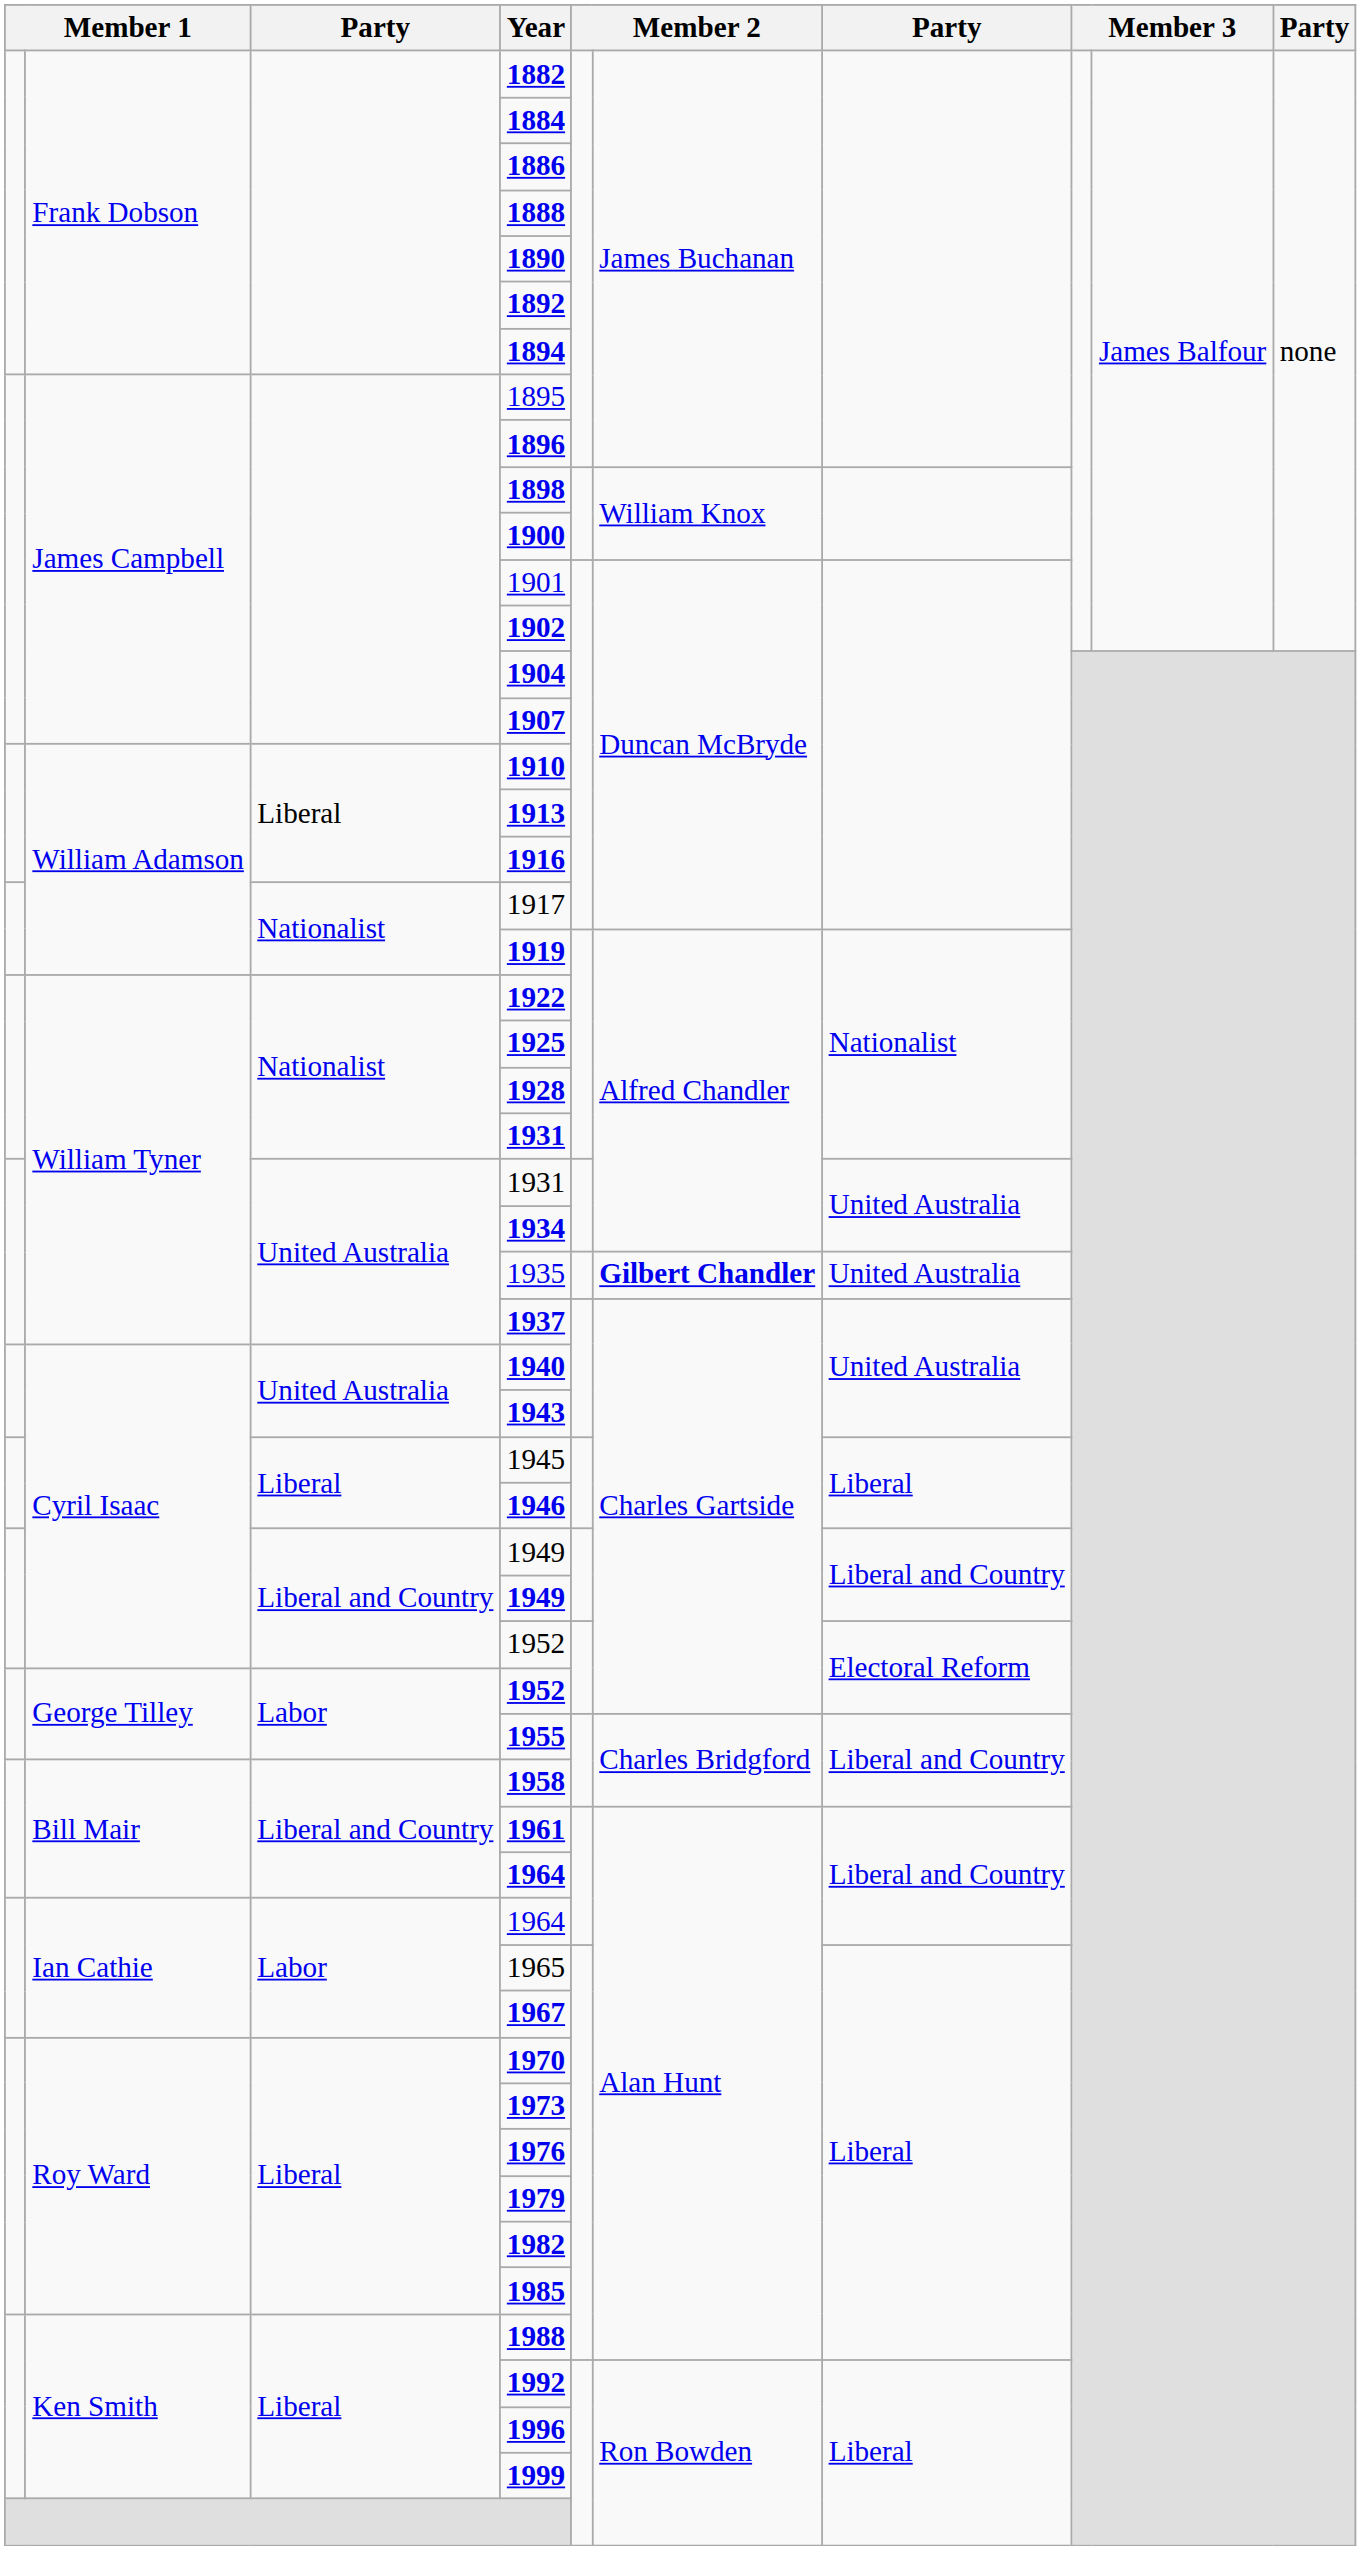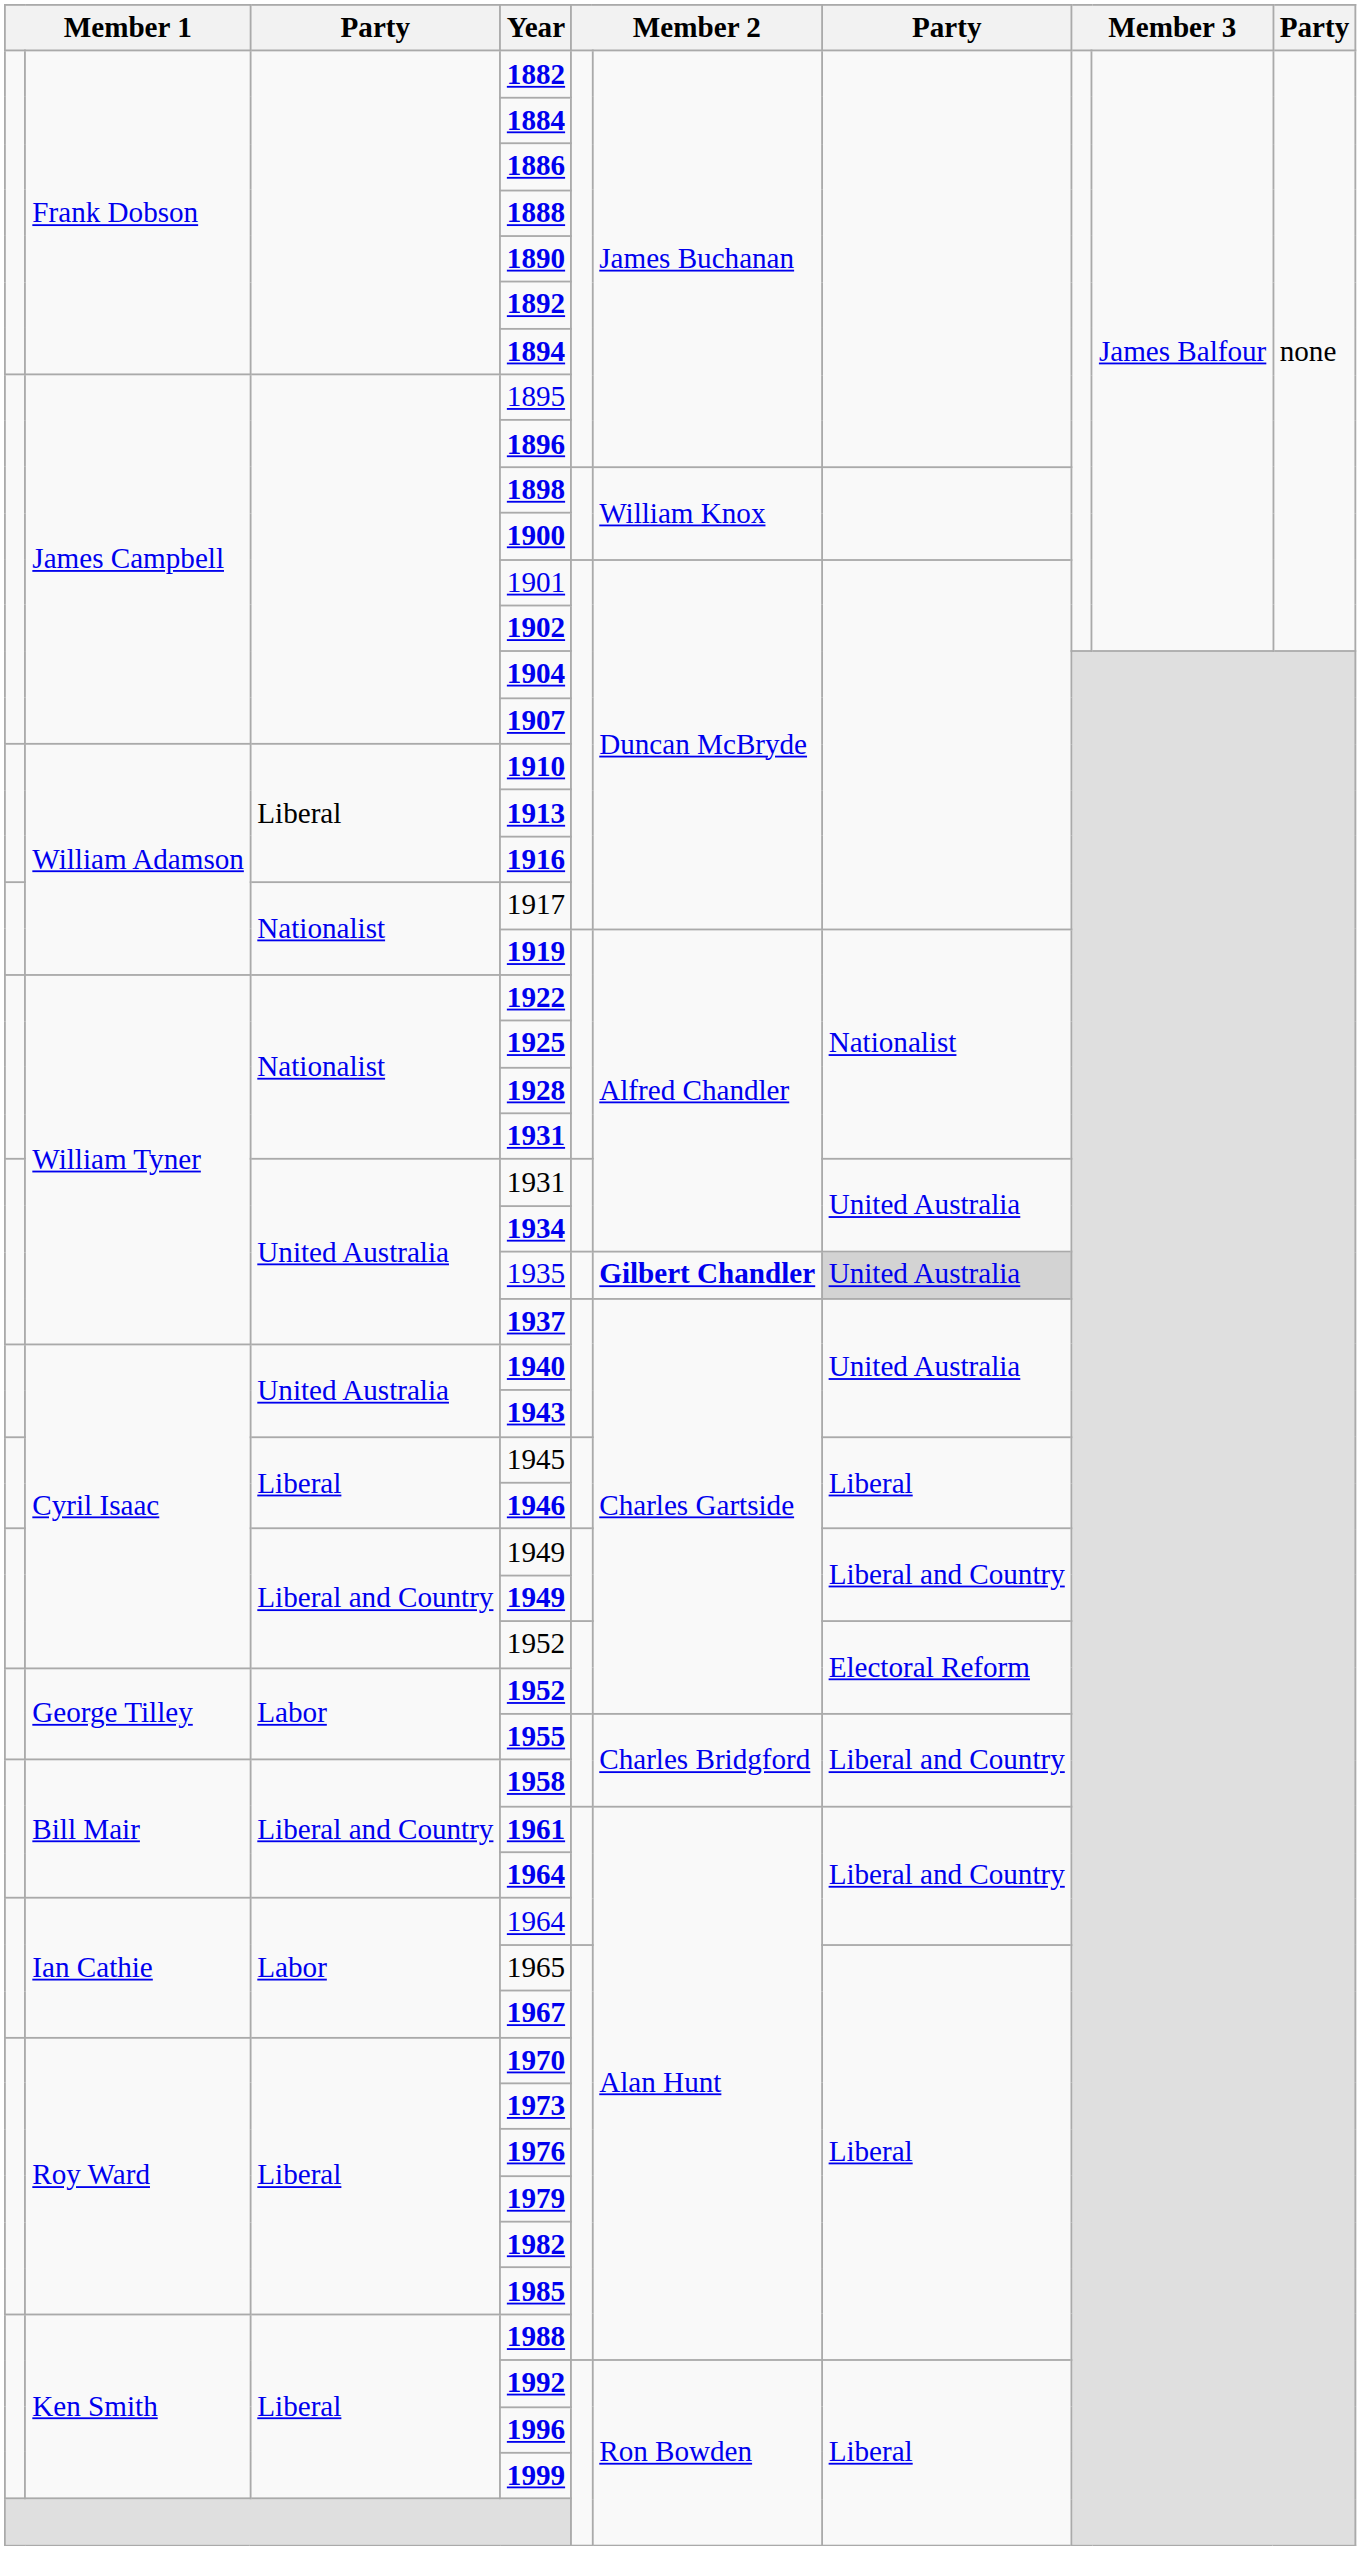(924, 1274) no background -> (924, 1274) lightgrey background
